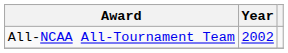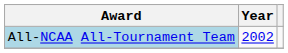(121, 38) no background -> (121, 38) lightblue background
